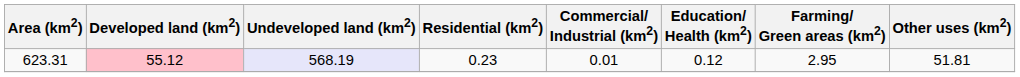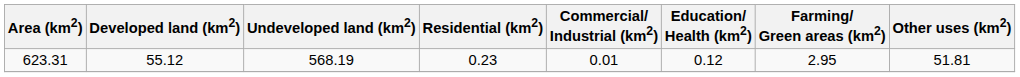(165, 60) pink background -> (165, 60) no background
(331, 60) lavender background -> (331, 60) no background
